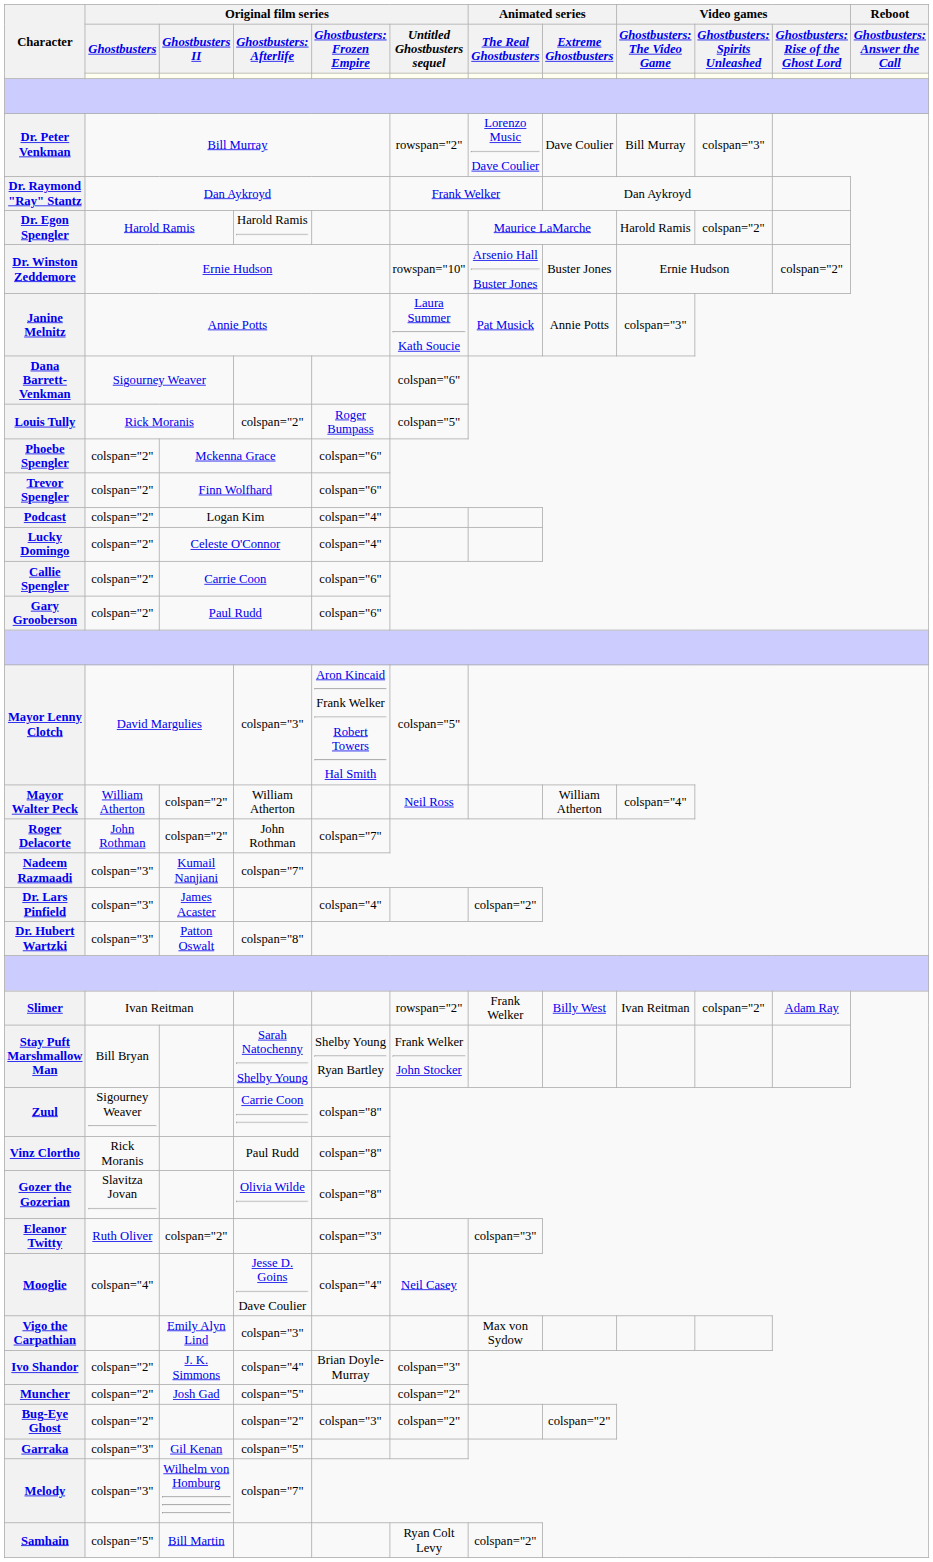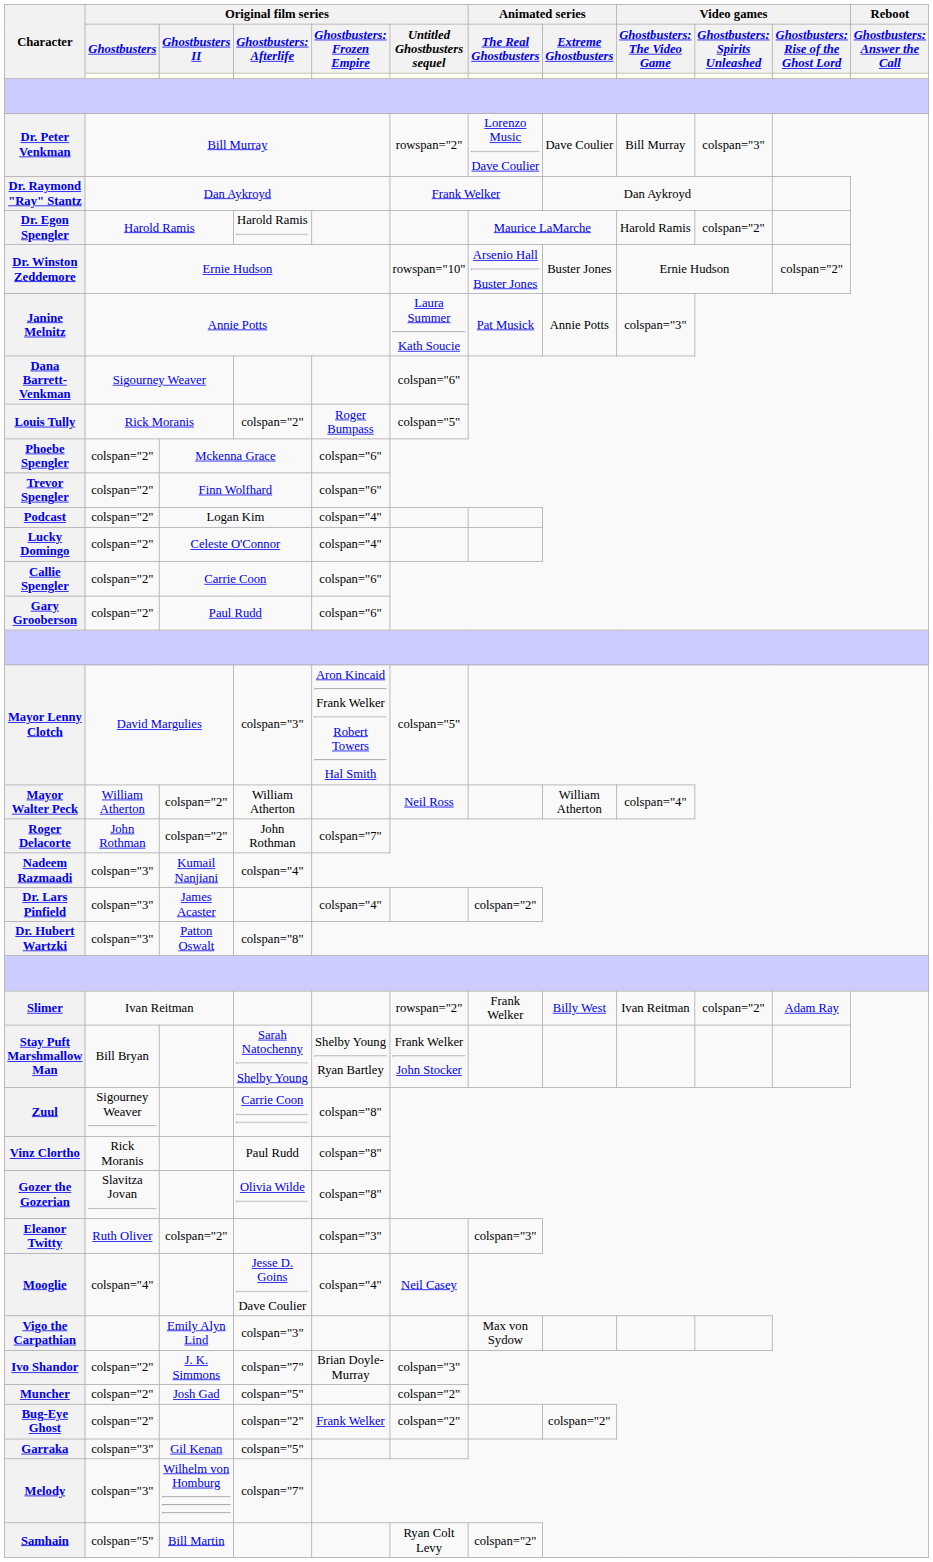(272, 870) colspan="7" -> (272, 870) colspan="4"
(272, 1367) colspan="4" -> (272, 1367) colspan="7"
(351, 1421) colspan="3" -> (351, 1421) Frank Welker
